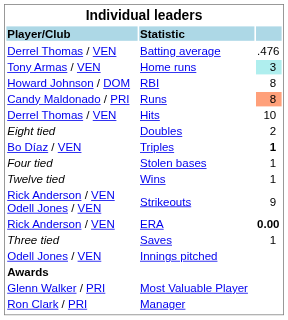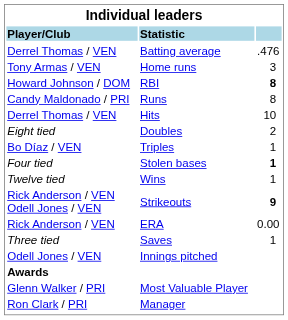(267, 67) paleturquoise background -> (267, 67) no background
(267, 83) normal -> (267, 83) bold
(267, 99) lightsalmon background -> (267, 99) no background
(267, 147) bold -> (267, 147) normal
(267, 163) normal -> (267, 163) bold
(267, 202) normal -> (267, 202) bold
(268, 224) bold -> (268, 224) normal
